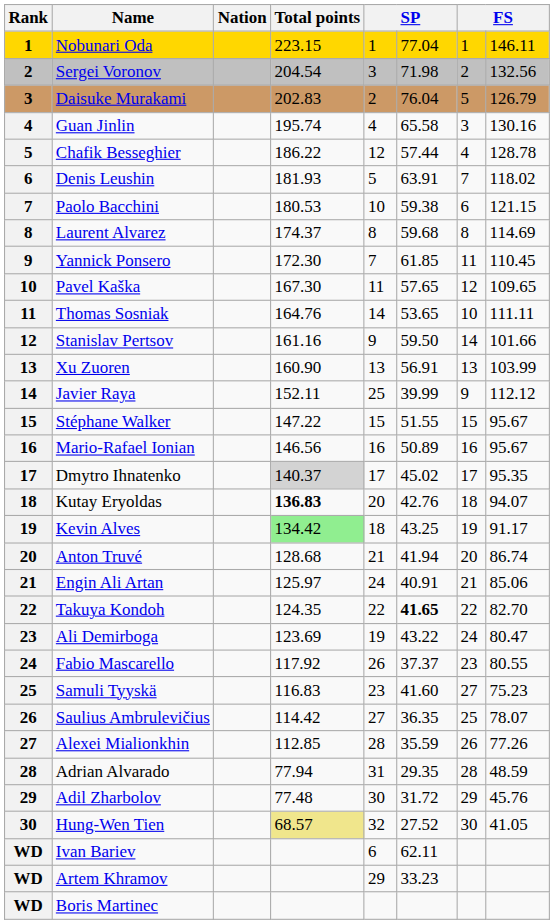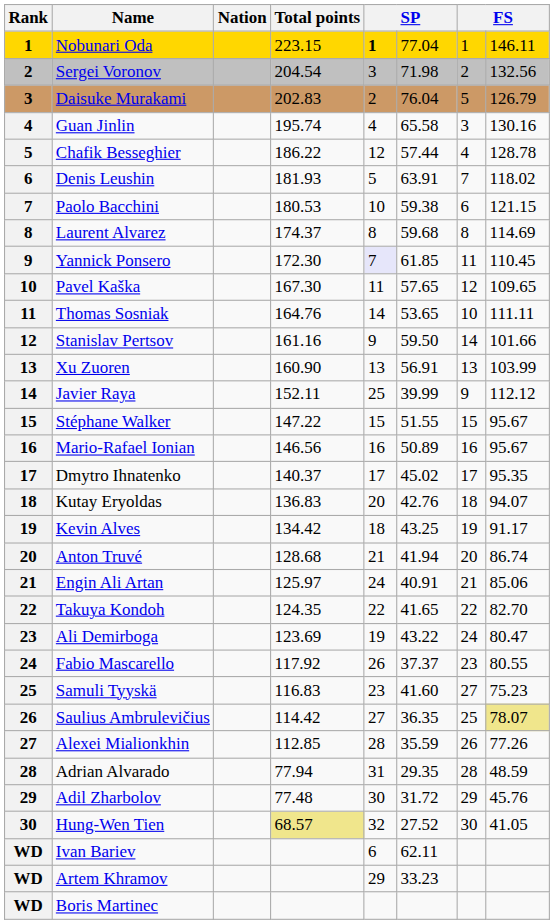(372, 44) normal -> (372, 44) bold
(372, 260) no background -> (372, 260) lavender background
(298, 475) lightgrey background -> (298, 475) no background
(298, 502) bold -> (298, 502) normal
(298, 529) lightgreen background -> (298, 529) no background
(420, 609) bold -> (420, 609) normal
(509, 717) no background -> (509, 717) khaki background
